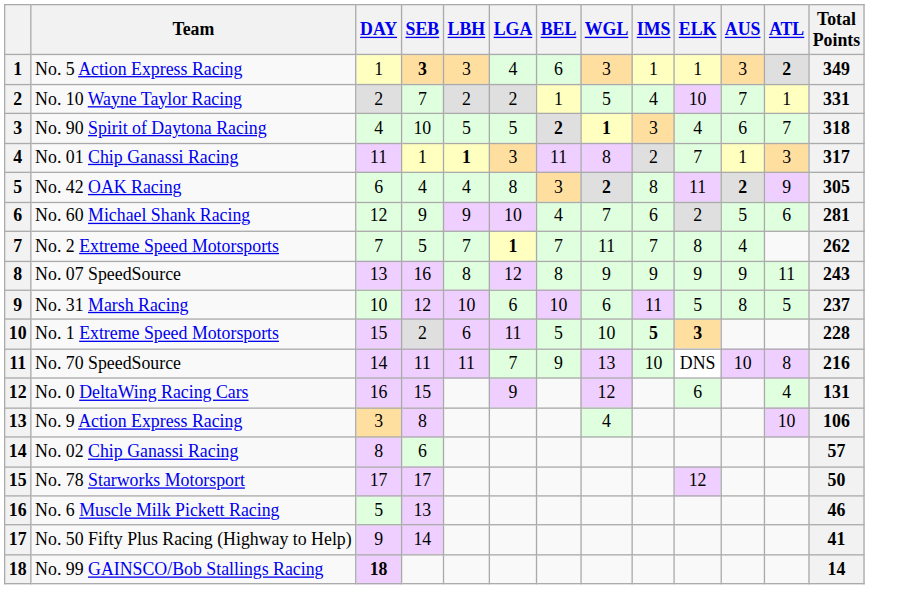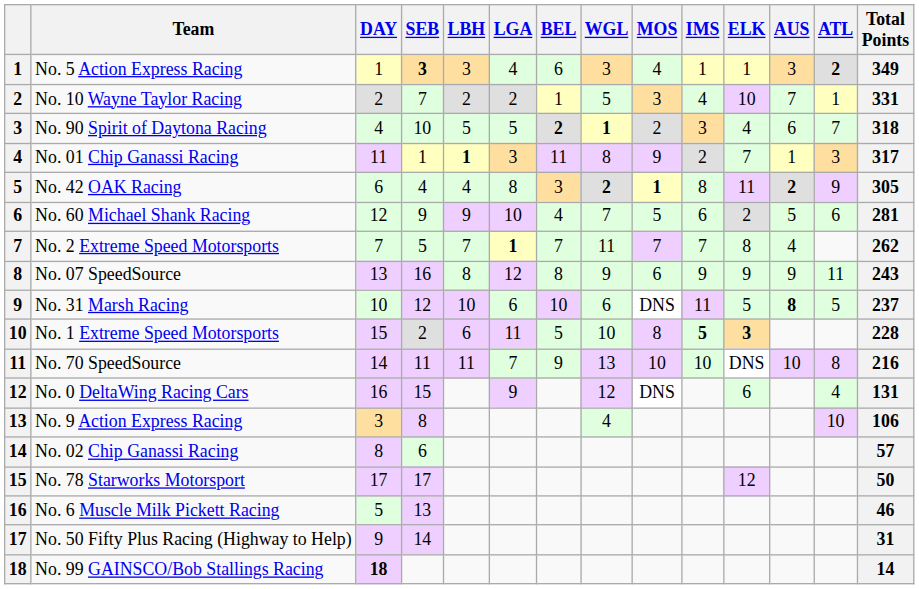+ column: (657, 29)
(743, 304) normal -> (792, 304) bold
(836, 539) 41 -> (885, 539) 31
